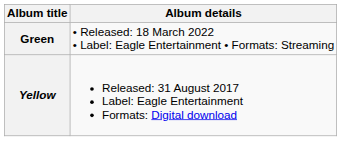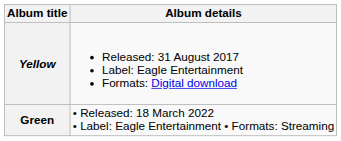rows swapped: (37, 95) <-> (37, 38)
